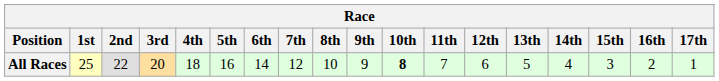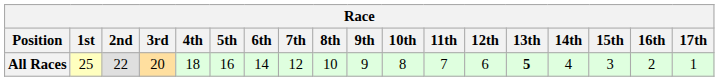(403, 64) bold -> (403, 64) normal
(527, 64) normal -> (527, 64) bold
